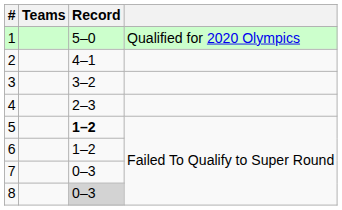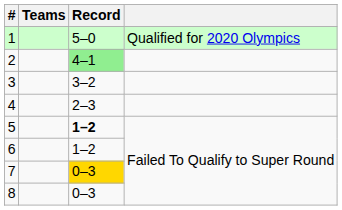(84, 60) no background -> (84, 60) lightgreen background
(84, 171) no background -> (84, 171) gold background
(84, 194) lightgrey background -> (84, 194) no background
